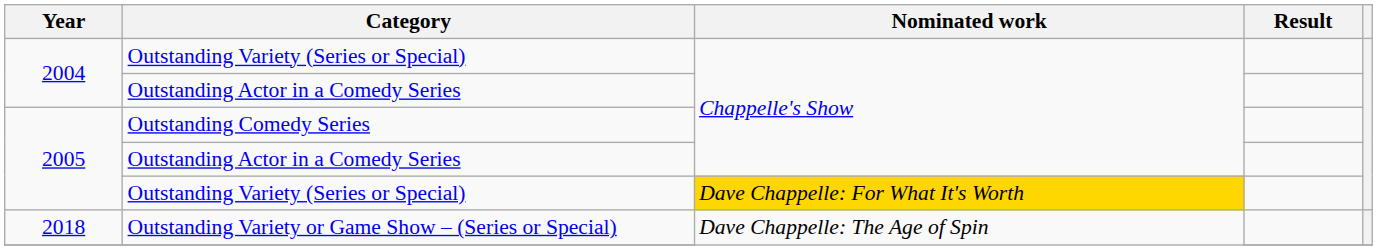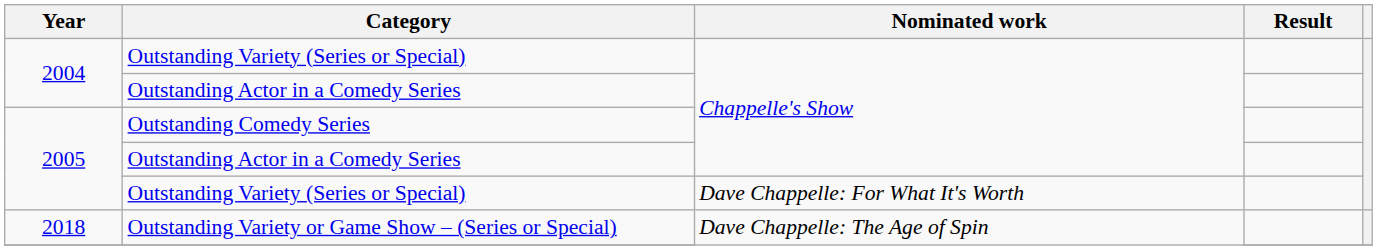(862, 192) gold background -> (862, 192) no background
